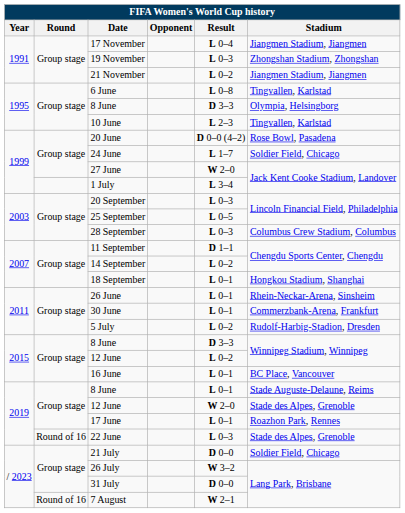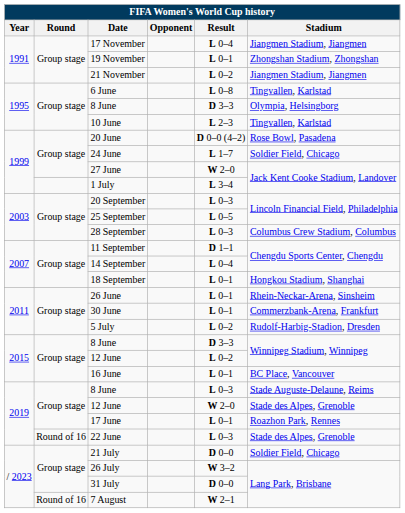(221, 59) L 0–3 -> (221, 59) L 0–1
(221, 264) L 0–2 -> (221, 264) L 0–4
(221, 389) L 0–1 -> (221, 389) L 0–3
